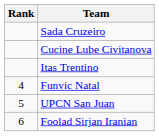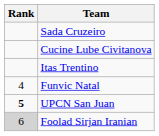(21, 103) normal -> (21, 103) bold
(21, 121) no background -> (21, 121) lightgrey background
